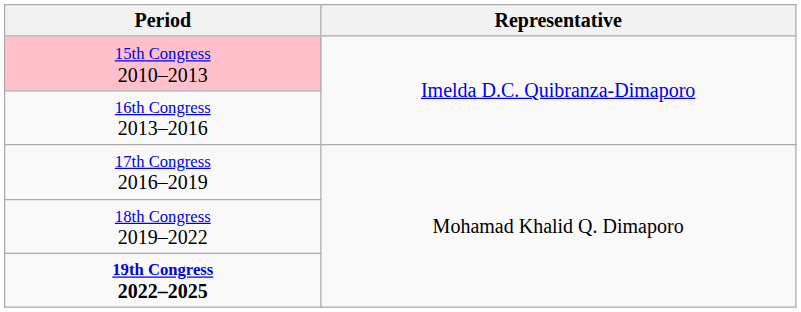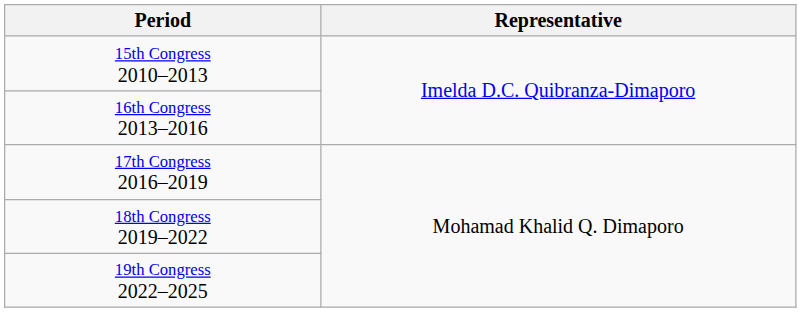(163, 64) pink background -> (163, 64) no background
(163, 280) bold -> (163, 281) normal
